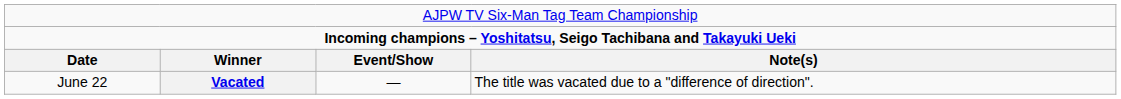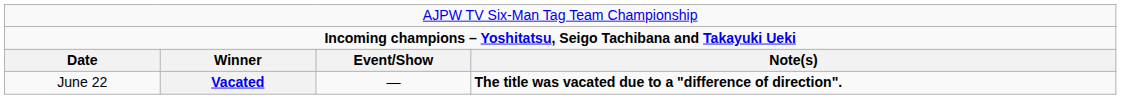(644, 82) normal -> (658, 82) bold
